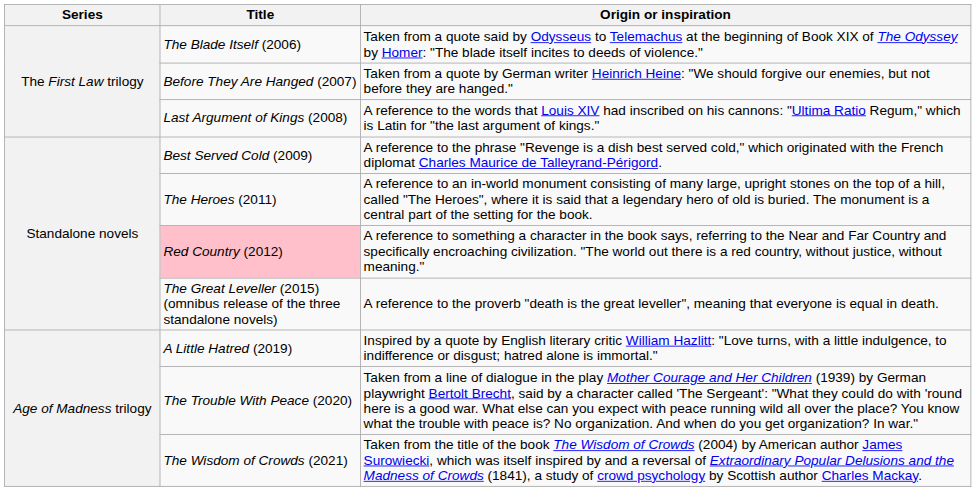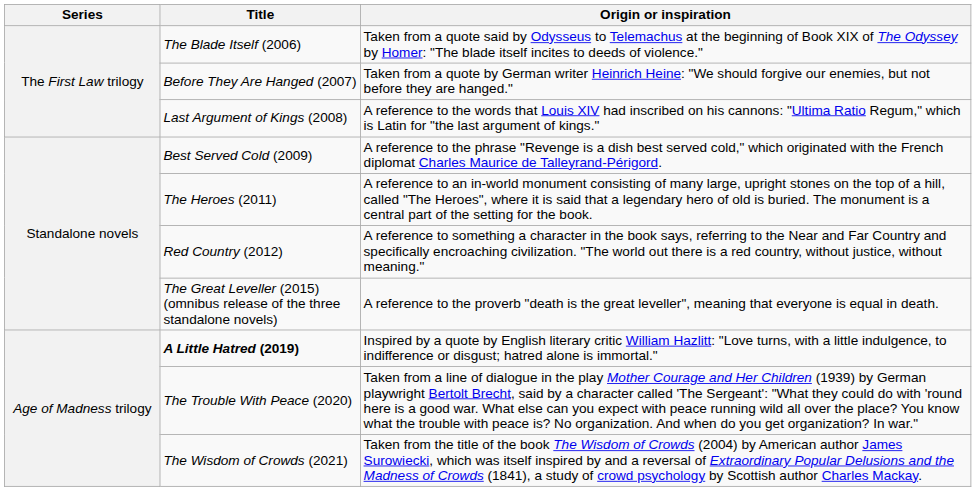(223, 251) pink background -> (223, 251) no background
(228, 348) normal -> (231, 348) bold
